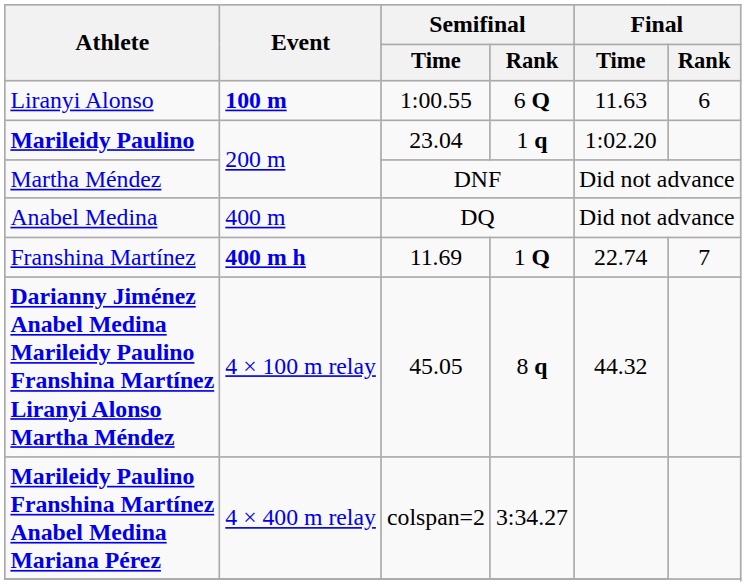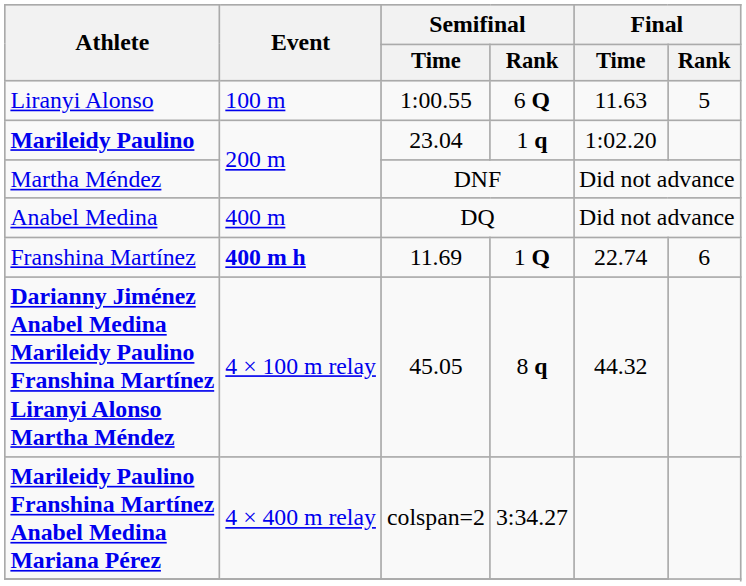(256, 100) bold -> (255, 100) normal
(704, 100) 6 -> (704, 100) 5
(704, 257) 7 -> (704, 257) 6
